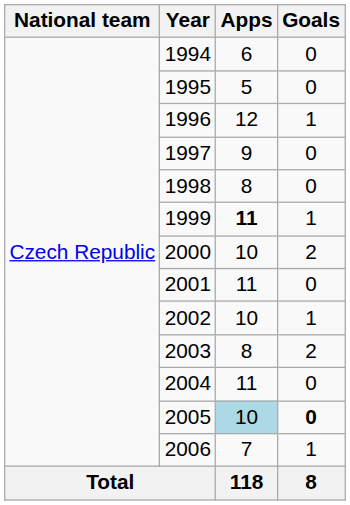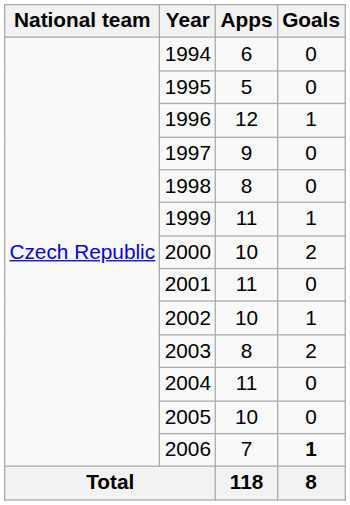(247, 218) bold -> (247, 218) normal
(247, 416) lightblue background -> (247, 416) no background
(311, 416) bold -> (311, 416) normal
(311, 449) normal -> (311, 449) bold
